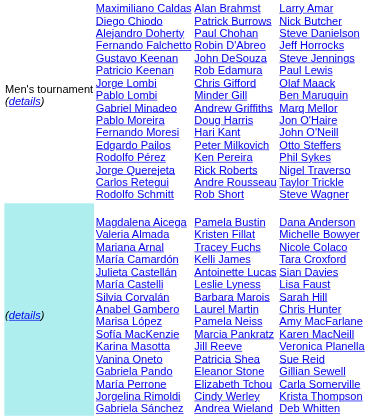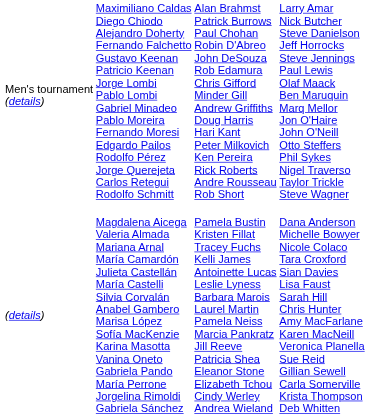(25, 315) paleturquoise background -> (25, 315) no background
